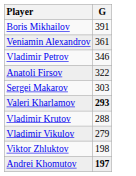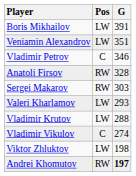+ column: (102, 12)
(102, 42) 361 -> (121, 42) 351
(102, 73) 322 -> (121, 73) 328
(102, 103) bold -> (121, 103) normal
(102, 133) 279 -> (121, 133) 274
